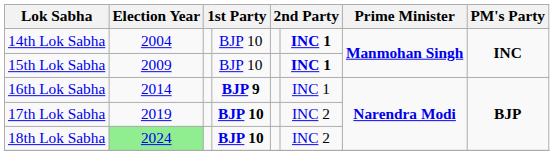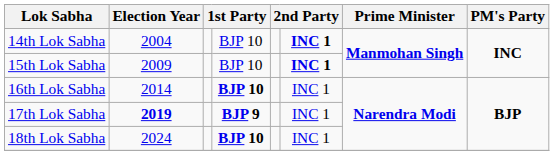(241, 89) BJP 9 -> (241, 89) BJP 10
(156, 114) normal -> (156, 114) bold
(241, 114) BJP 10 -> (241, 114) BJP 9
(311, 114) INC 2 -> (311, 114) INC 1
(156, 138) lightgreen background -> (156, 138) no background
(311, 138) INC 2 -> (311, 138) INC 1
